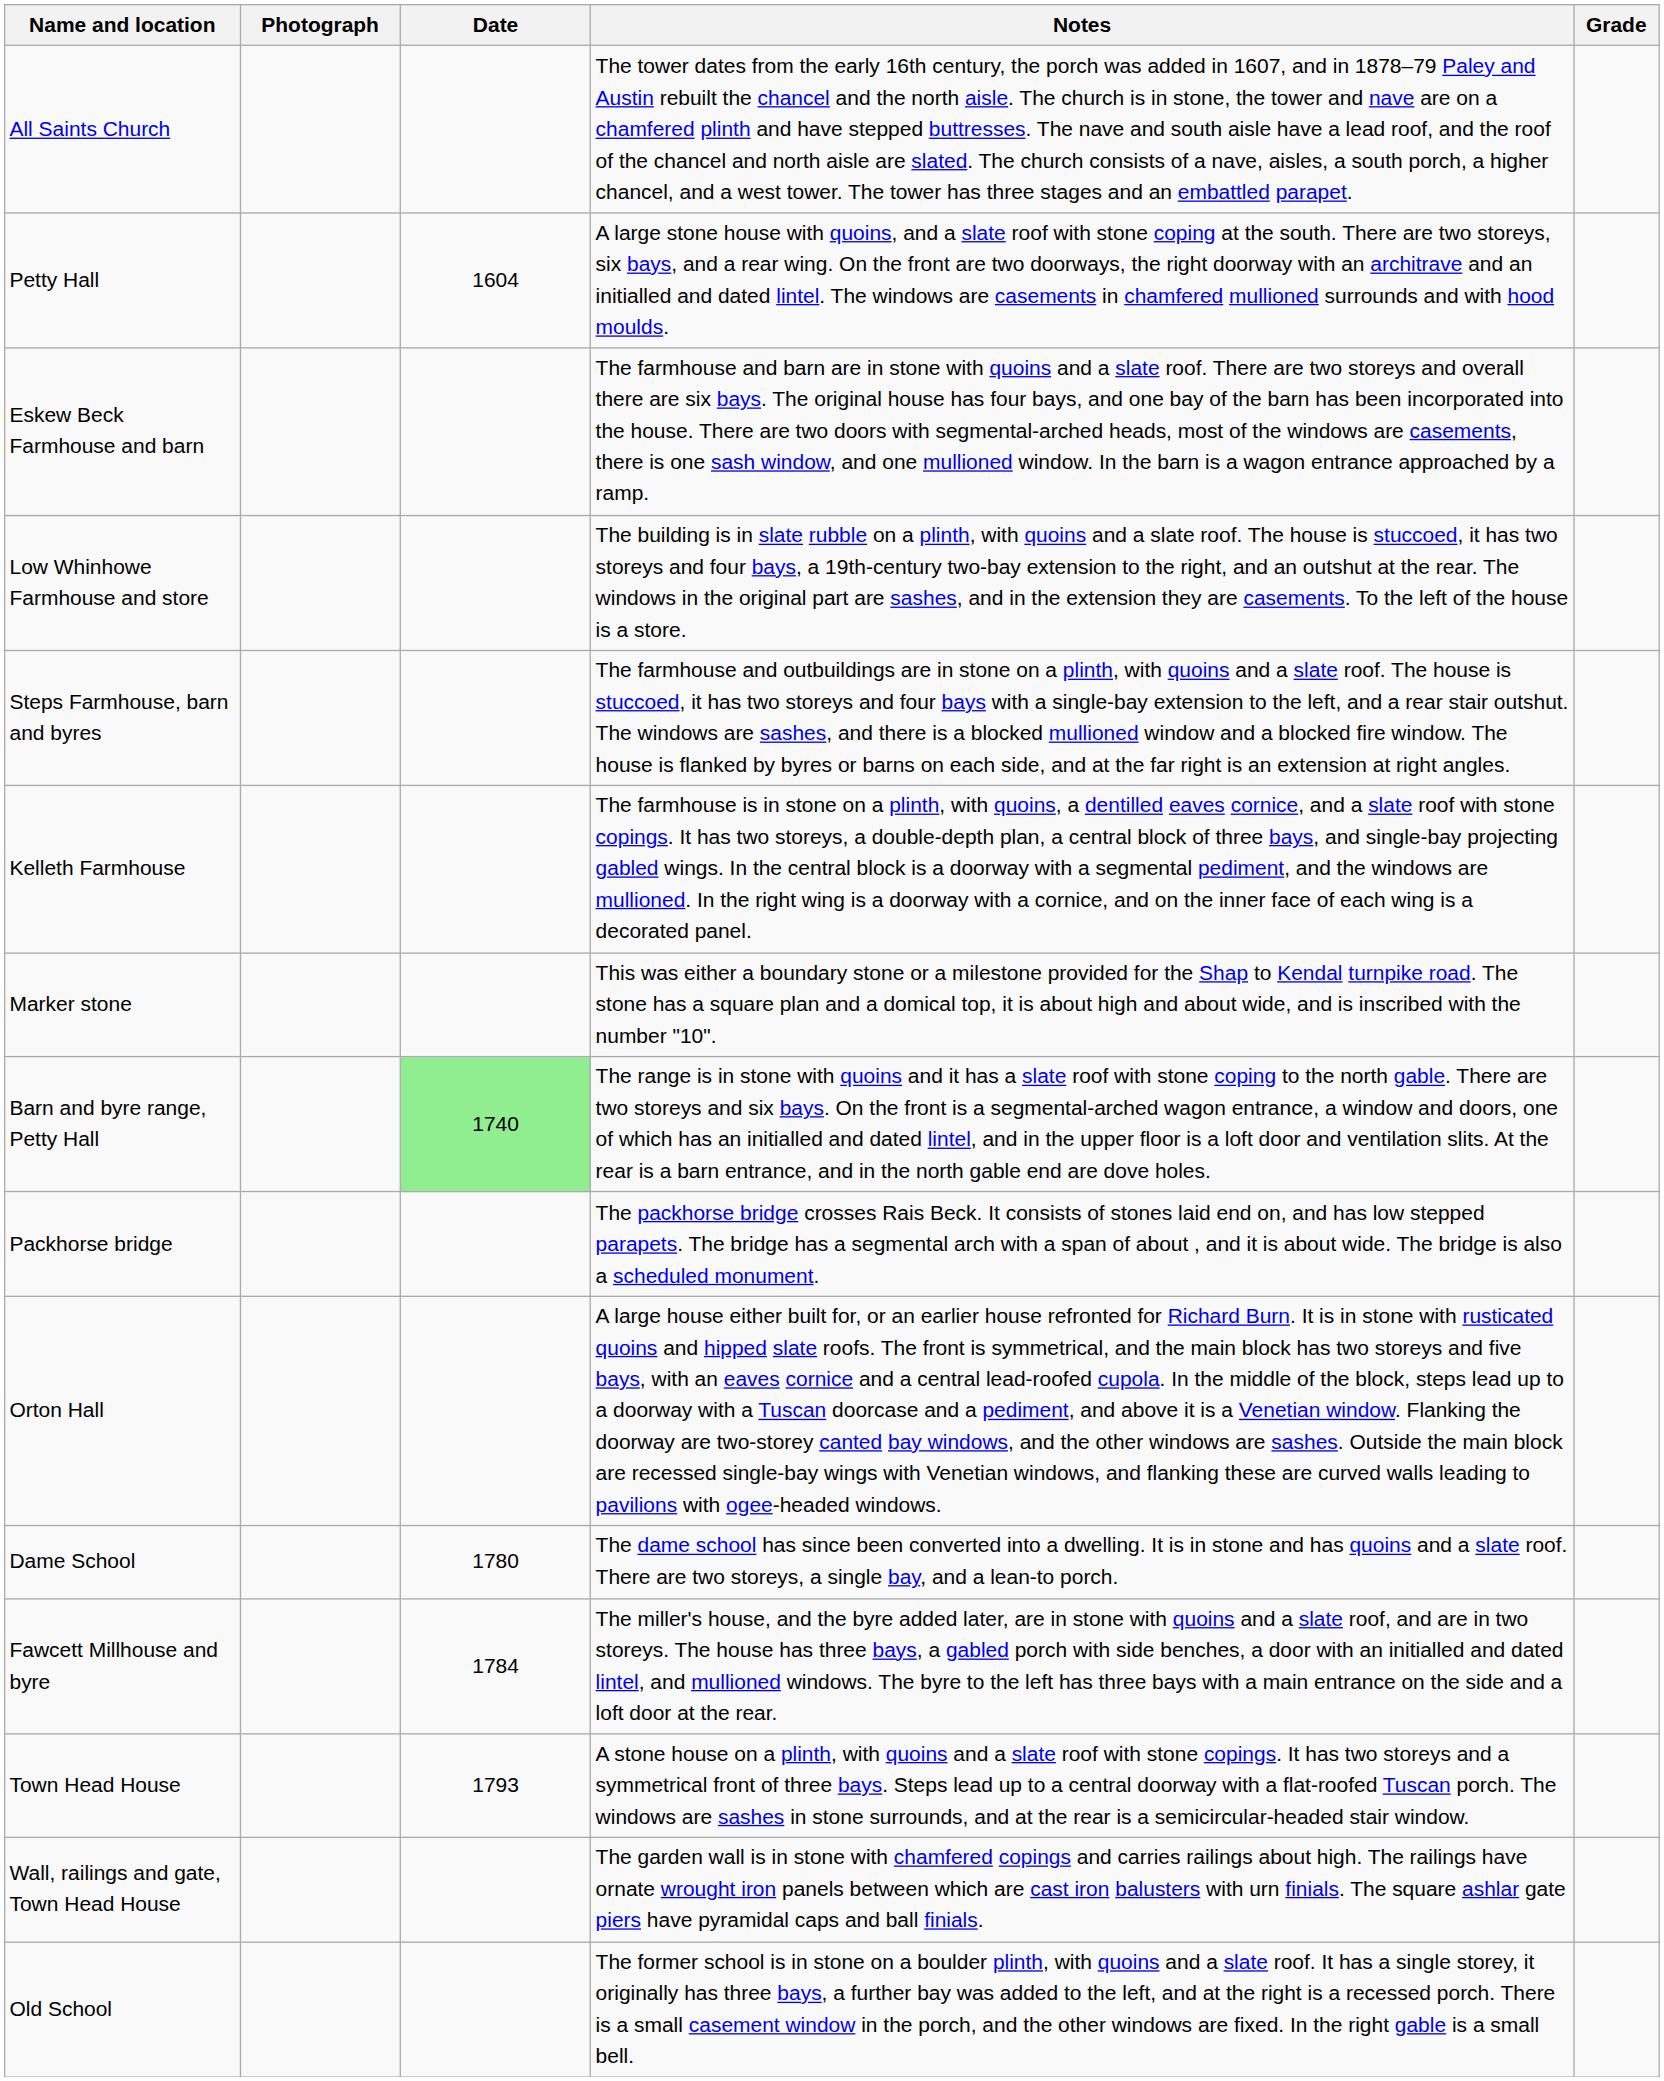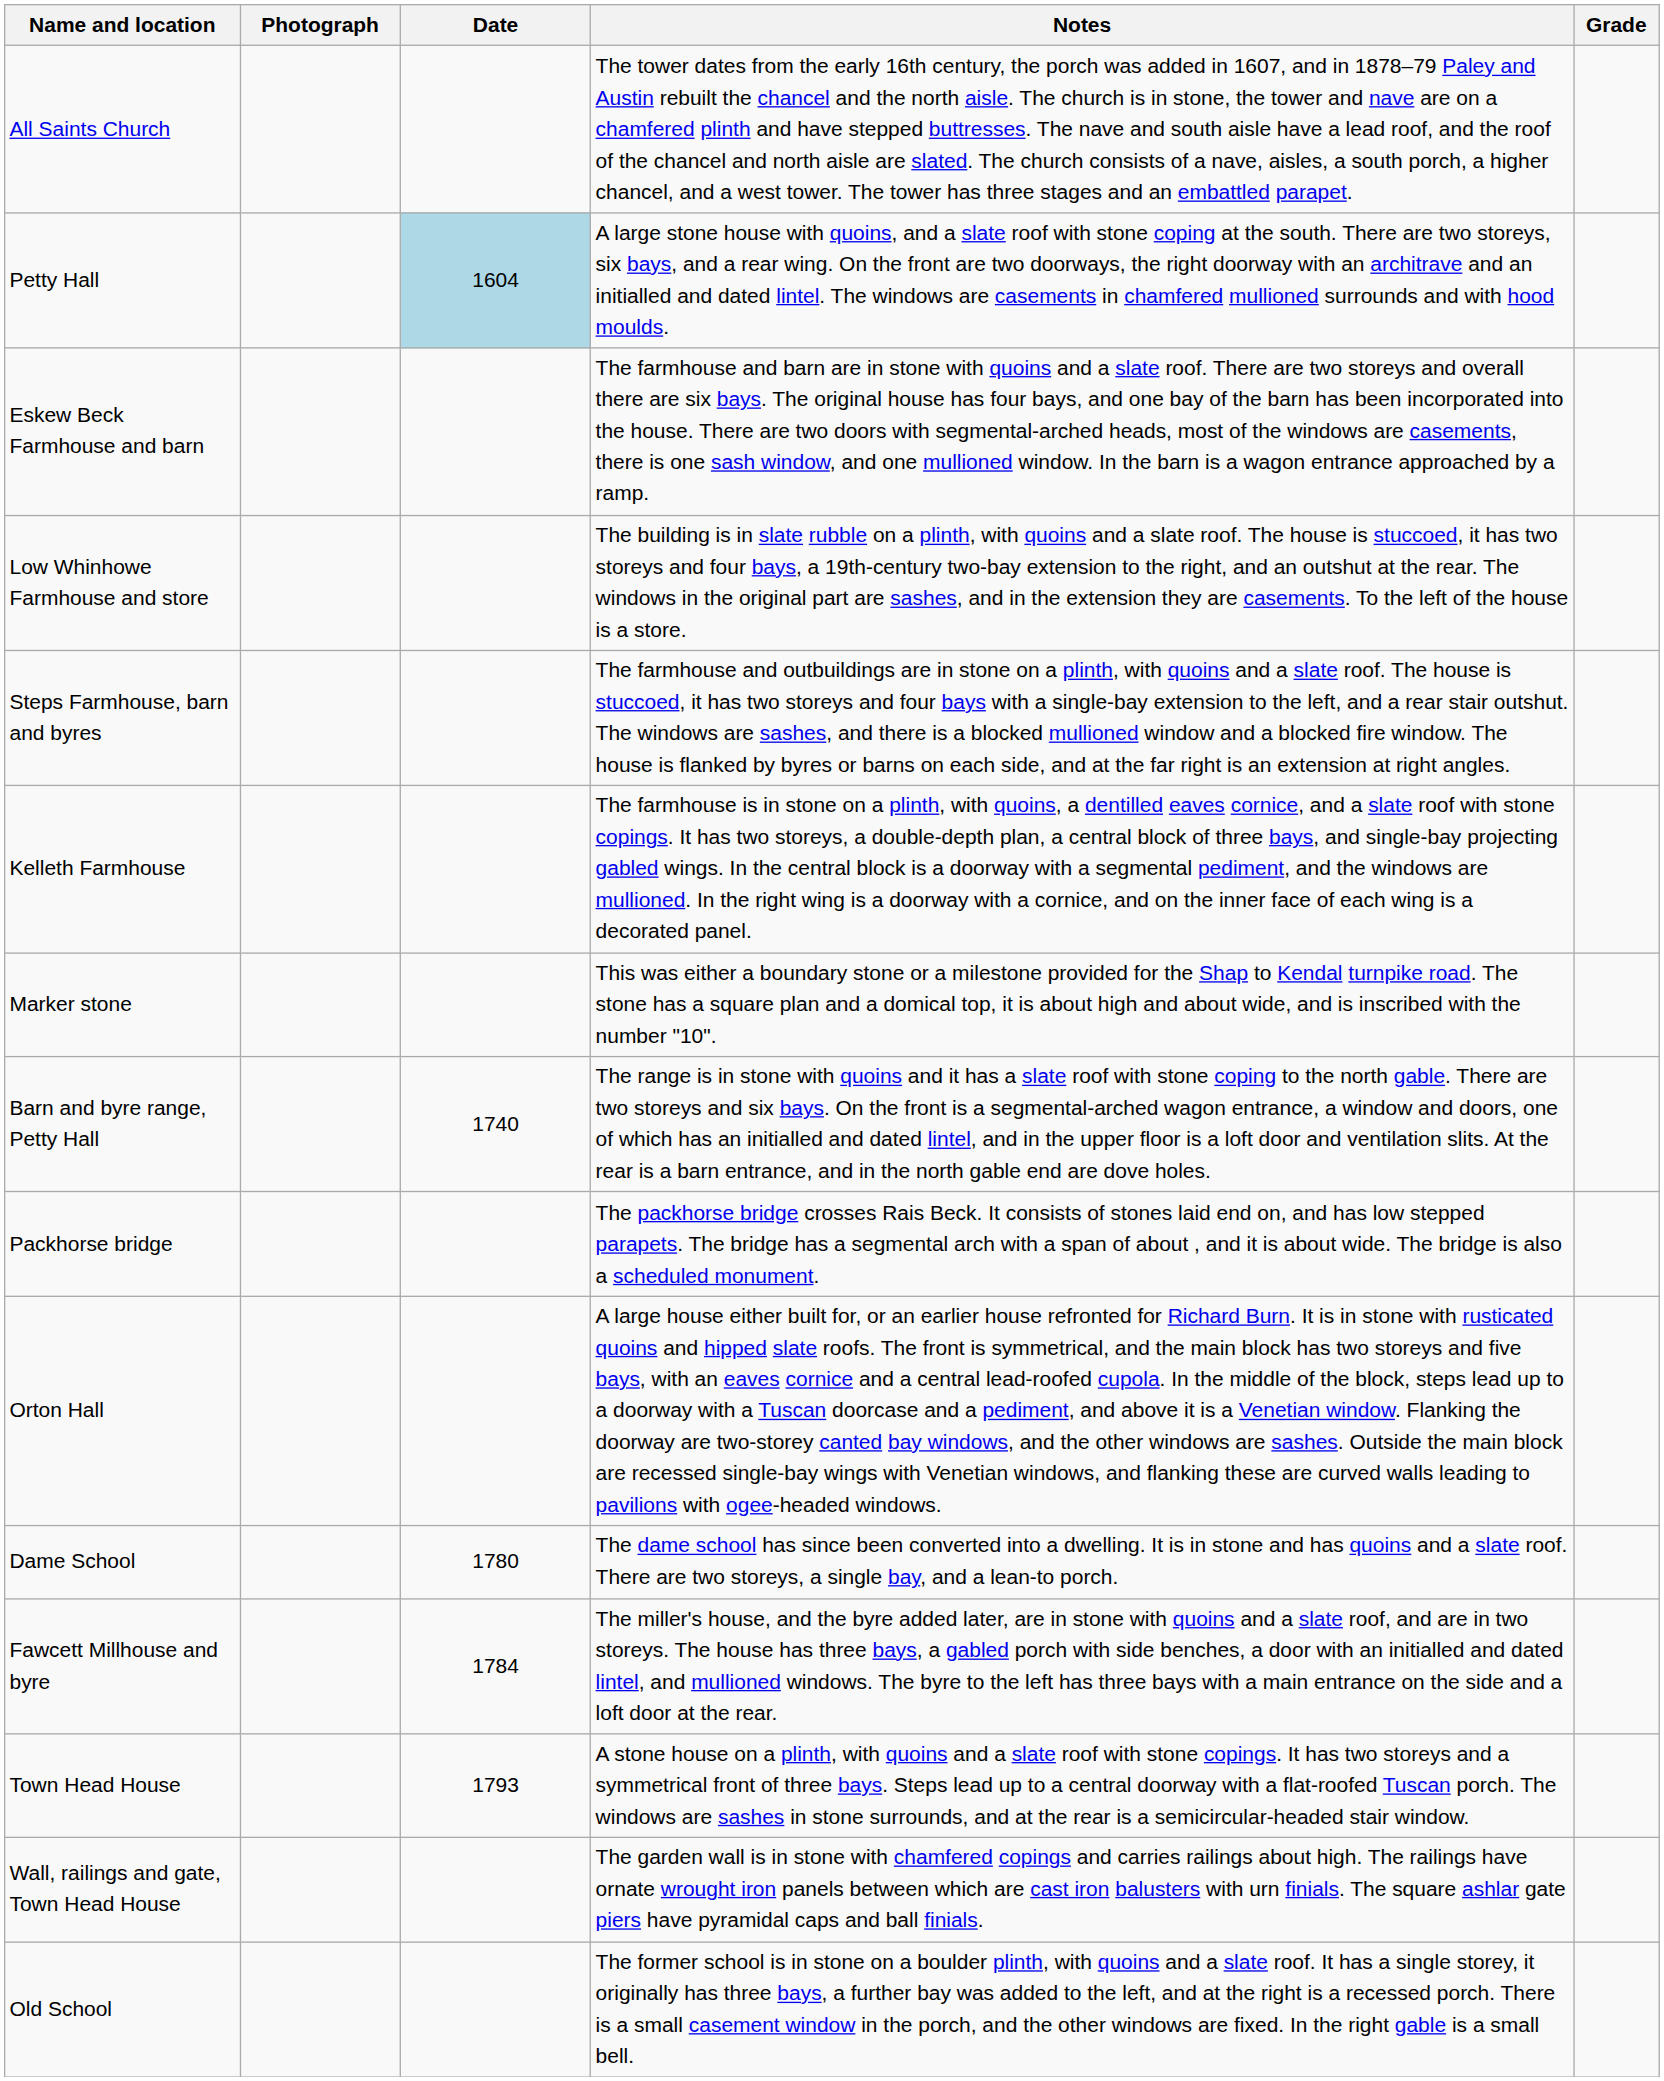(496, 280) no background -> (496, 280) lightblue background
(496, 1124) lightgreen background -> (496, 1124) no background
